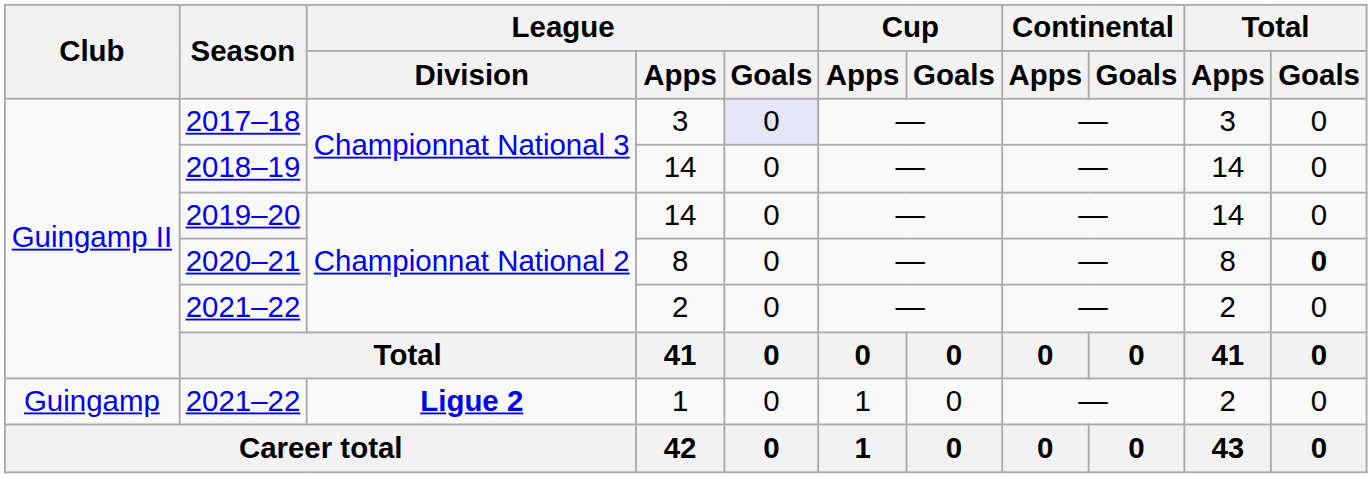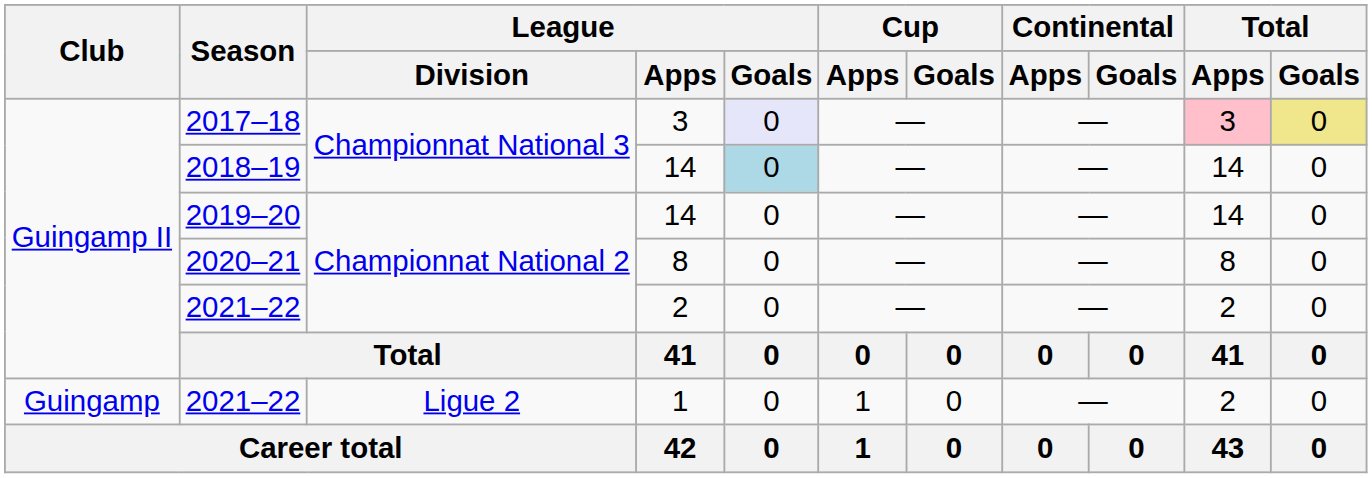(1228, 121) no background -> (1228, 121) pink background
(1319, 121) no background -> (1319, 121) khaki background
(771, 167) no background -> (771, 167) lightblue background
(1319, 261) bold -> (1319, 261) normal
(472, 401) bold -> (472, 401) normal
